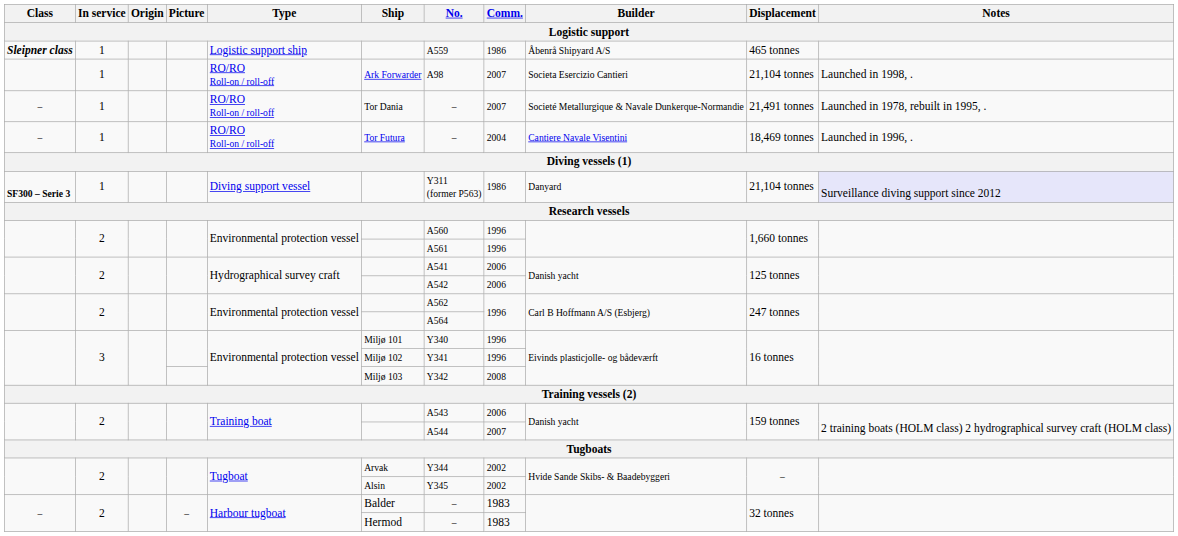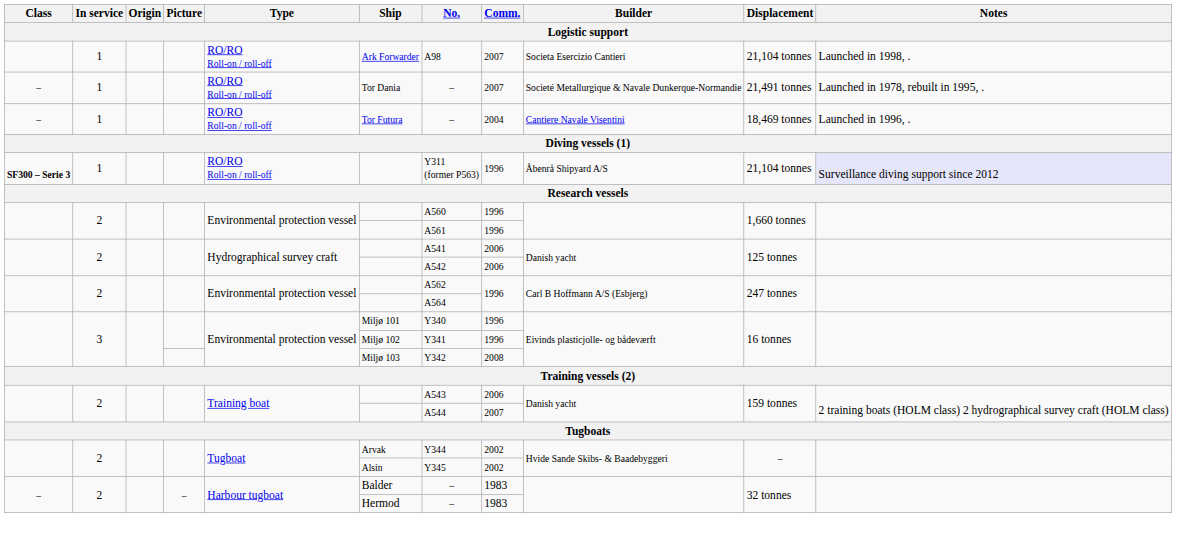- row: (40, 50)
(260, 186) Diving support vessel -> (240, 168) RO/RO Roll-on / roll-off
(496, 187) 1986 -> (494, 169) 1996
(545, 187) Danyard -> (567, 169) Åbenrå Shipyard A/S
